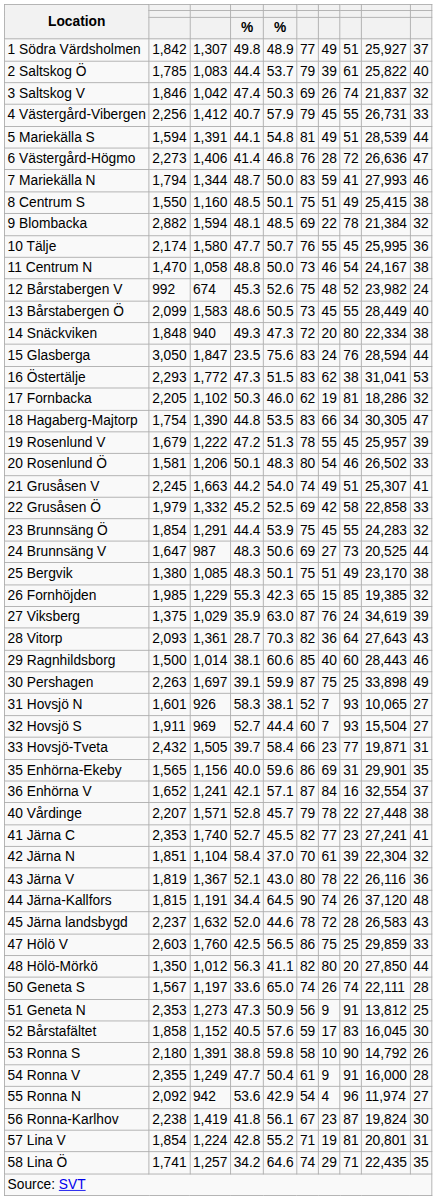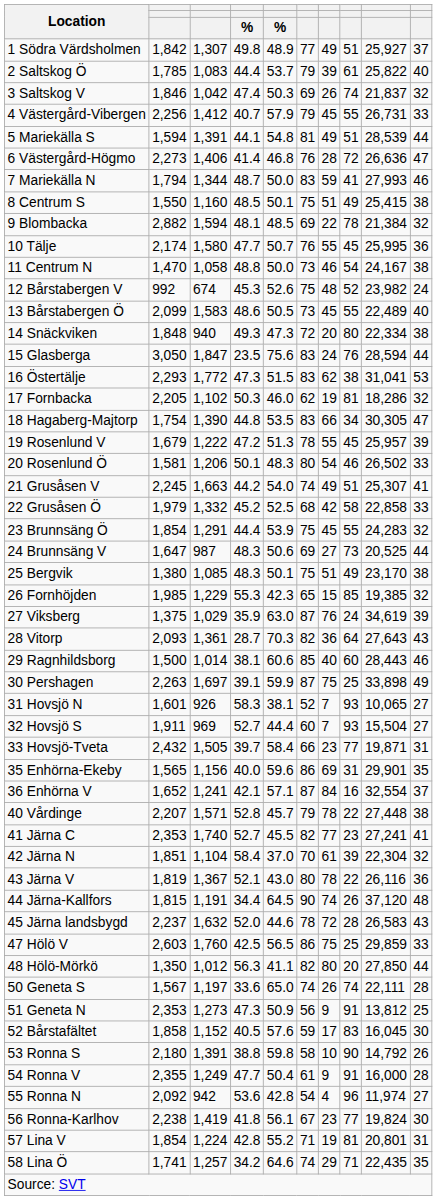(386, 311) 28,449 -> (386, 311) 22,489
(308, 508) 69 -> (308, 508) 68
(280, 1097) 42.9 -> (280, 1097) 42.8
(351, 1119) 87 -> (351, 1119) 77
